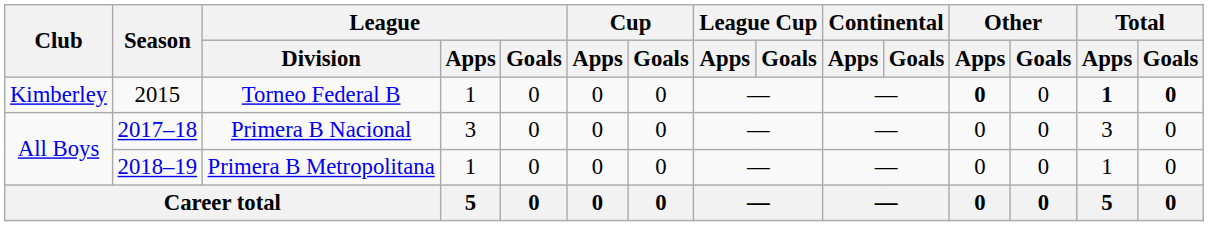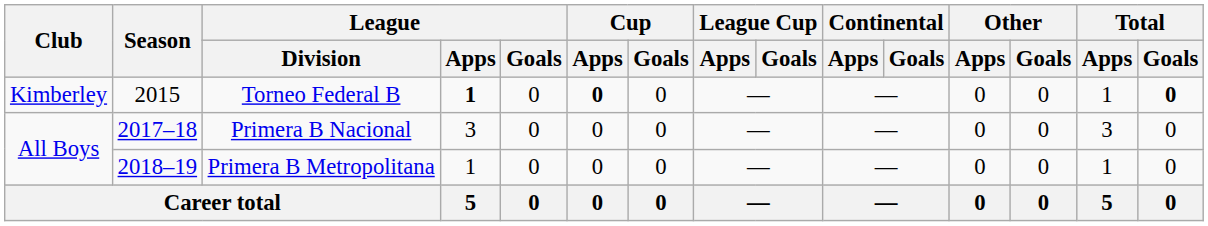(470, 94) normal -> (470, 94) bold
(597, 94) normal -> (597, 94) bold
(980, 94) bold -> (980, 94) normal
(1107, 94) bold -> (1107, 94) normal
